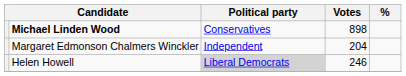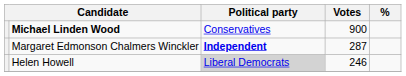(358, 29) 898 -> (358, 29) 900
(233, 46) normal -> (235, 46) bold
(358, 46) 204 -> (358, 46) 287
